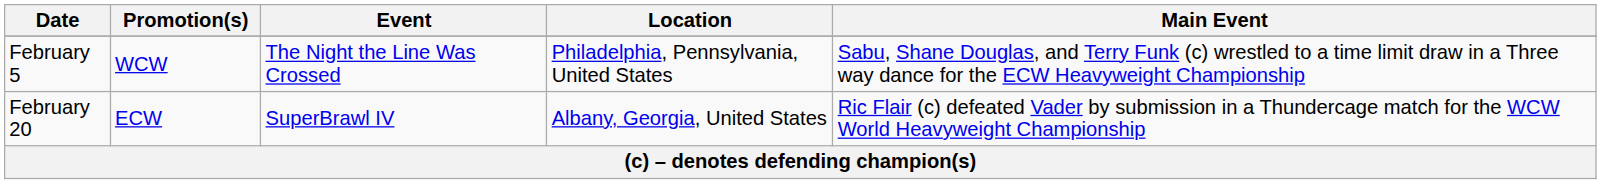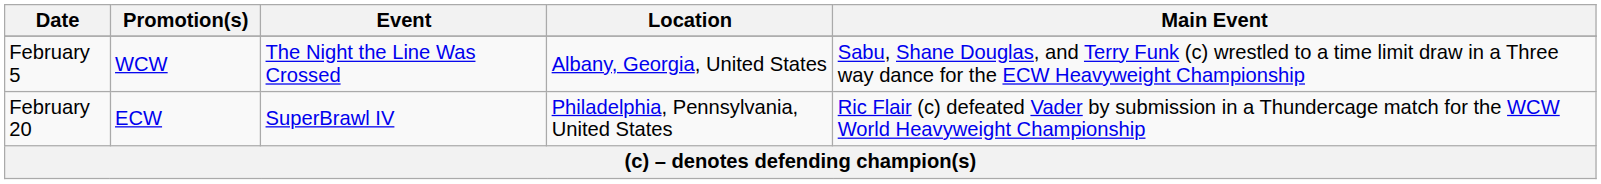(675, 63) Philadelphia, Pennsylvania, United States -> (689, 63) Albany, Georgia, United States
(689, 118) Albany, Georgia, United States -> (675, 118) Philadelphia, Pennsylvania, United States
